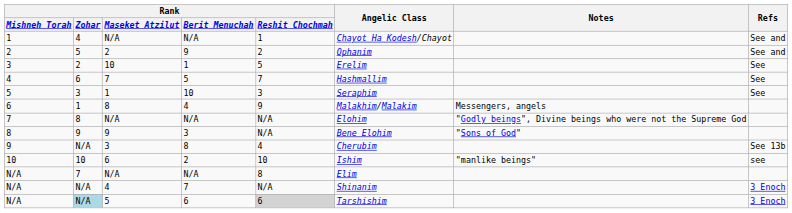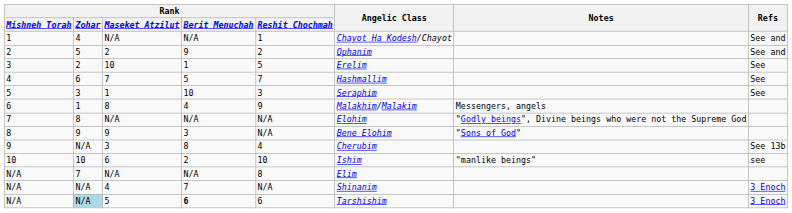(186, 201) normal -> (186, 201) bold
(260, 201) lightgrey background -> (260, 201) no background
